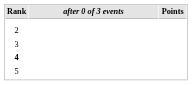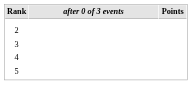(17, 58) bold -> (17, 58) normal
